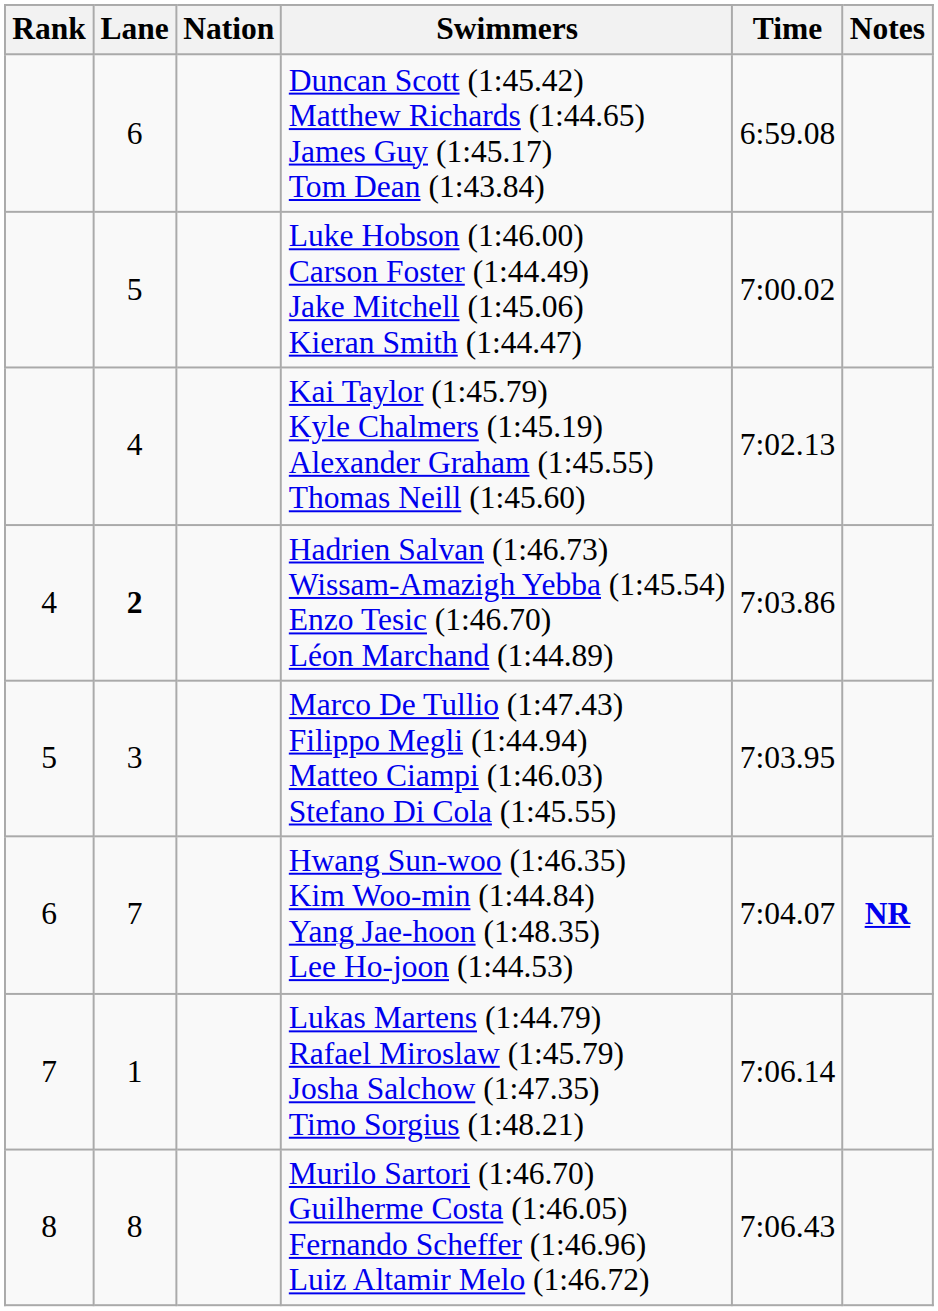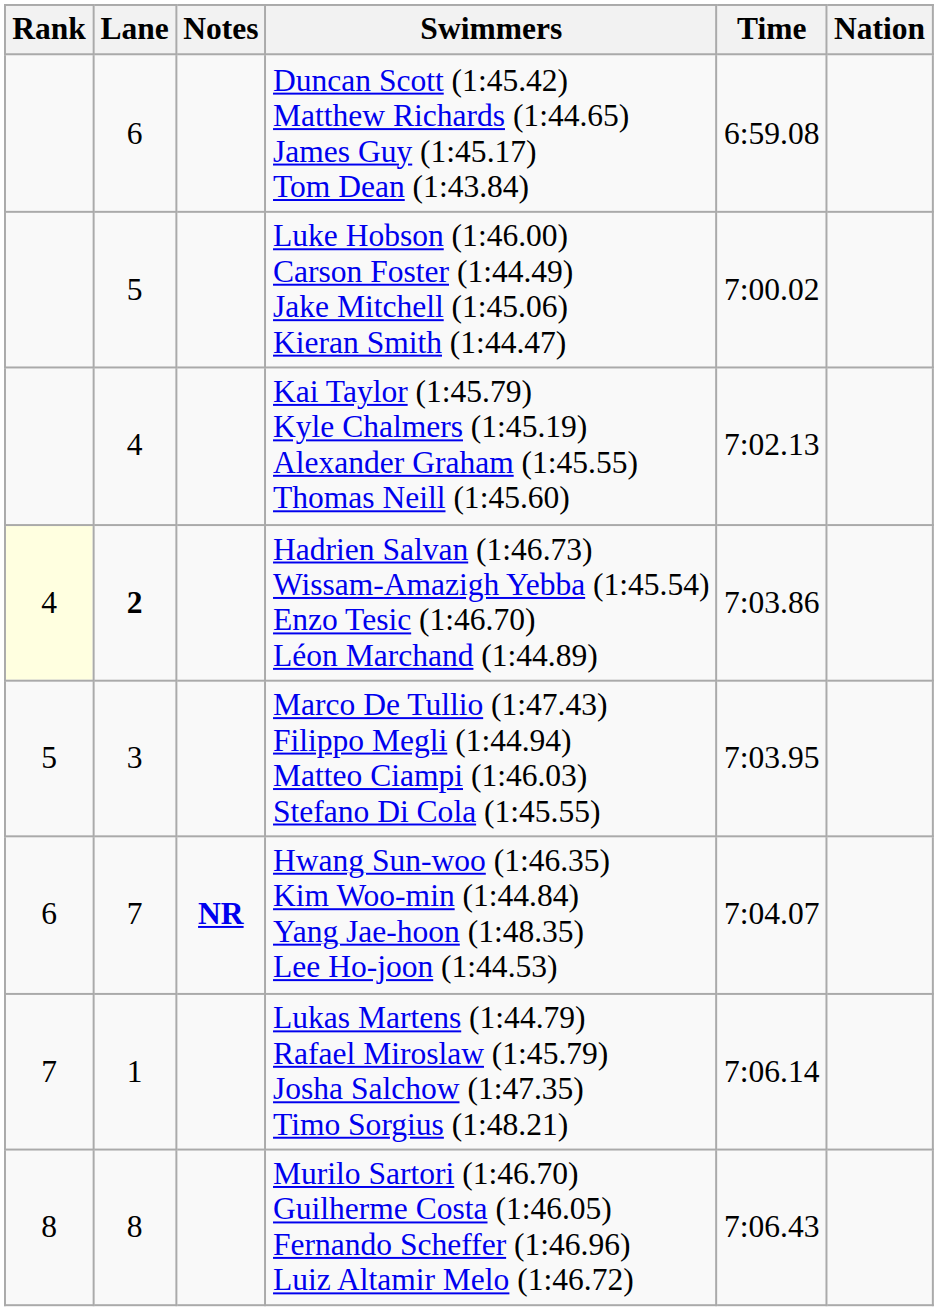columns swapped: (229, 29) <-> (887, 29)
(49, 601) no background -> (49, 601) lightyellow background
